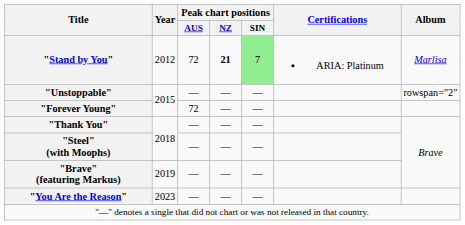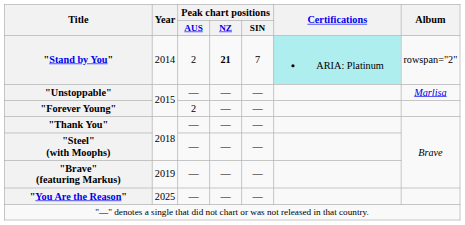(165, 60) 2012 -> (165, 60) 2014
(194, 60) 72 -> (194, 60) 2
(258, 60) lightgreen background -> (258, 60) no background
(337, 66) no background -> (337, 66) paleturquoise background
(430, 60) Marlisa -> (430, 60) rowspan="2"
(430, 92) rowspan="2" -> (430, 92) Marlisa
(194, 108) 72 -> (194, 108) 2
(165, 196) 2023 -> (165, 196) 2025
